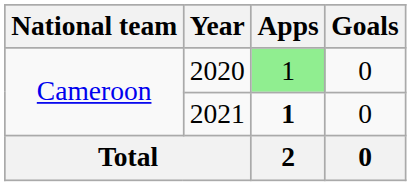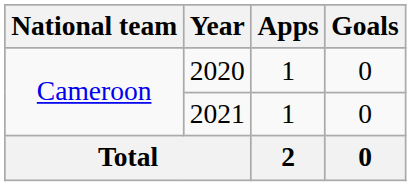(288, 69) lightgreen background -> (288, 69) no background
(288, 113) bold -> (288, 113) normal
